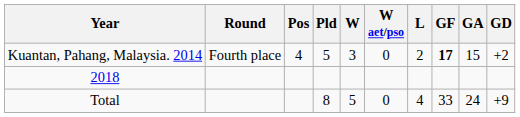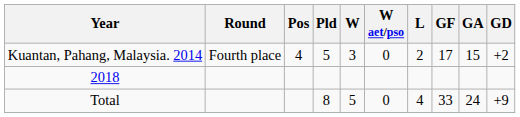(445, 54) bold -> (445, 54) normal
